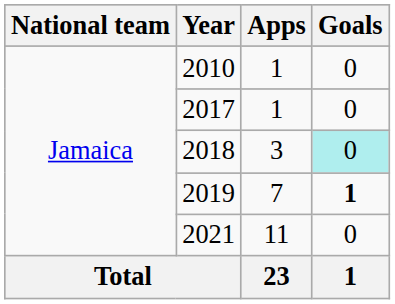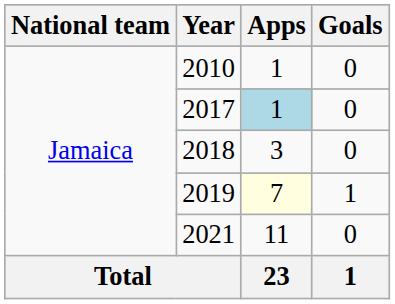(277, 109) no background -> (277, 109) lightblue background
(350, 151) paleturquoise background -> (350, 151) no background
(277, 192) no background -> (277, 192) lightyellow background
(350, 192) bold -> (350, 192) normal
